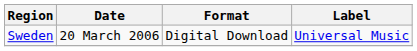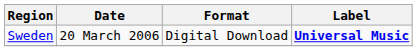(352, 36) normal -> (352, 36) bold
